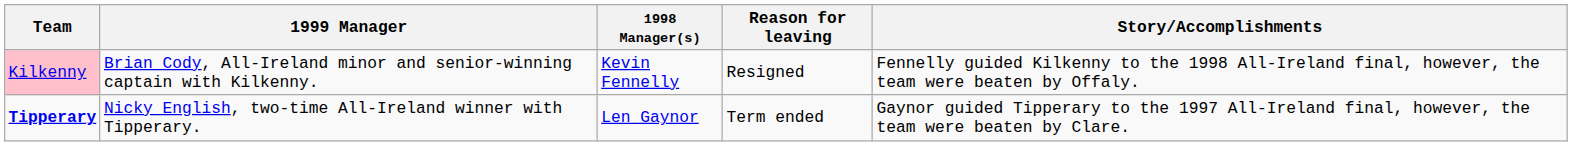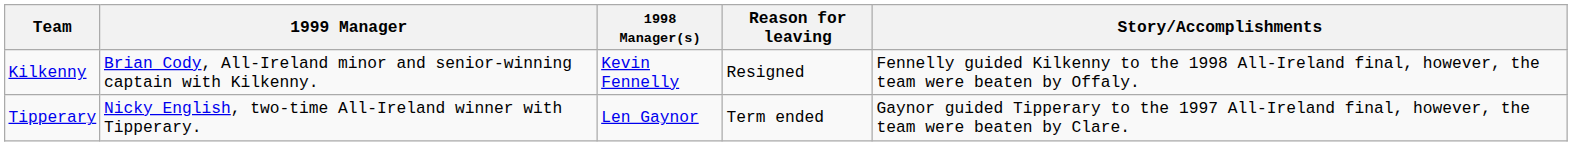(48, 72) pink background -> (48, 72) no background
(52, 118) bold -> (52, 118) normal
